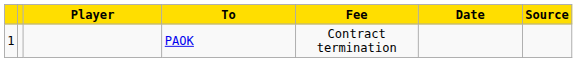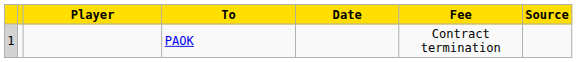columns swapped: (357, 14) <-> (470, 14)
(11, 41) no background -> (11, 41) lightgrey background
